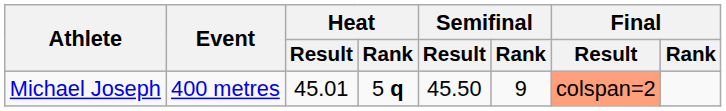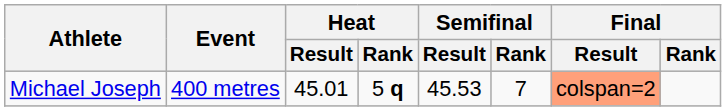(454, 89) 45.50 -> (454, 89) 45.53
(521, 89) 9 -> (521, 89) 7
